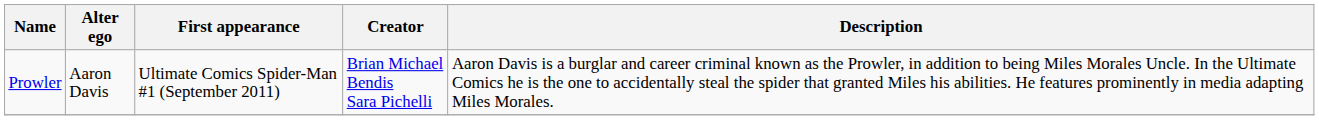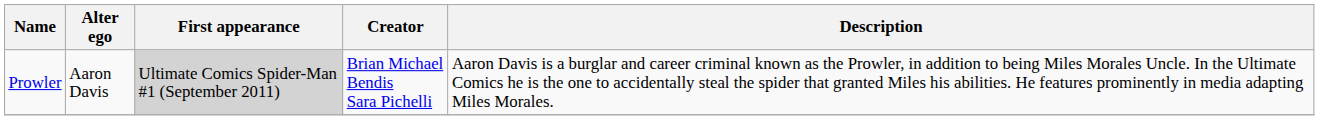(238, 82) no background -> (238, 82) lightgrey background
